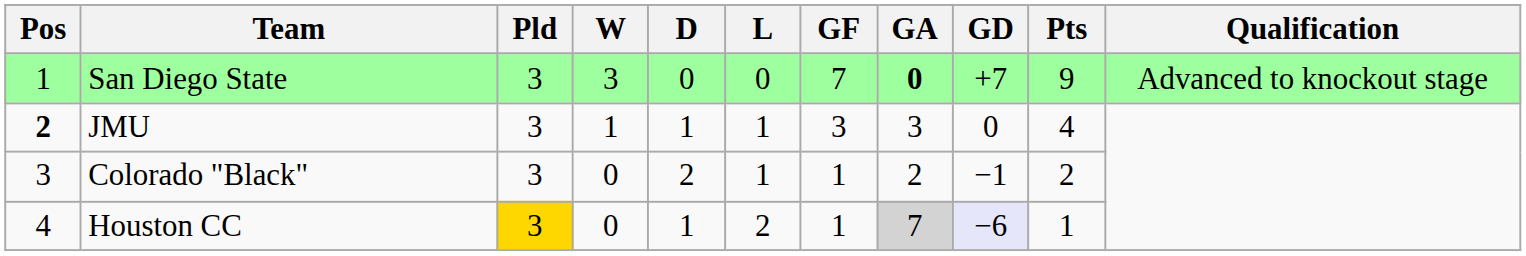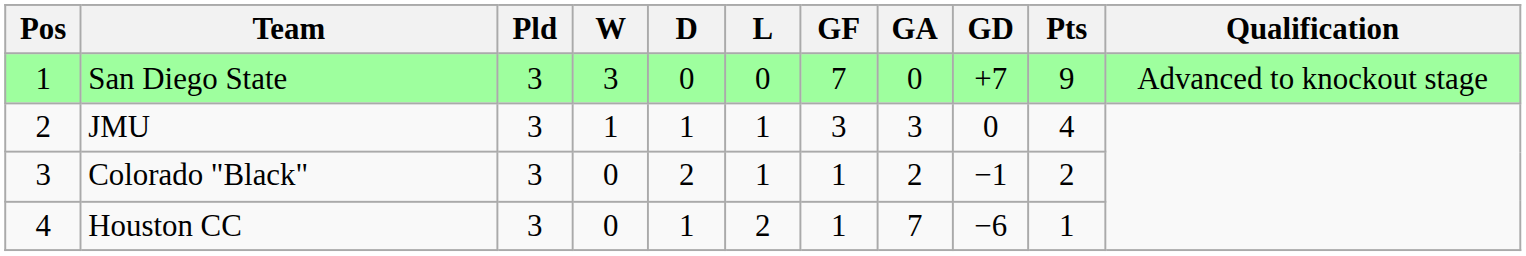(915, 77) bold -> (915, 77) normal
(43, 126) bold -> (43, 126) normal
(535, 224) gold background -> (535, 224) no background
(915, 224) lightgrey background -> (915, 224) no background
(991, 224) lavender background -> (991, 224) no background
